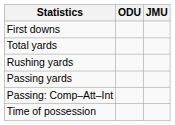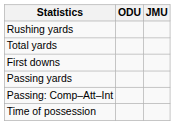rows swapped: (33, 29) <-> (40, 62)
